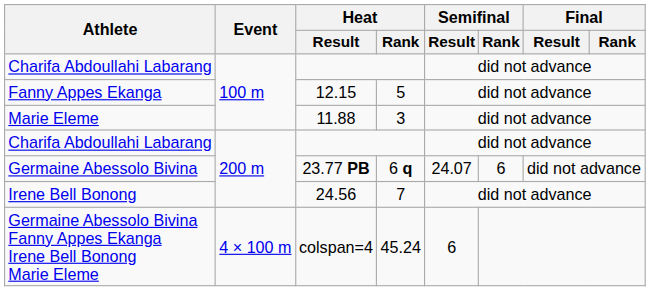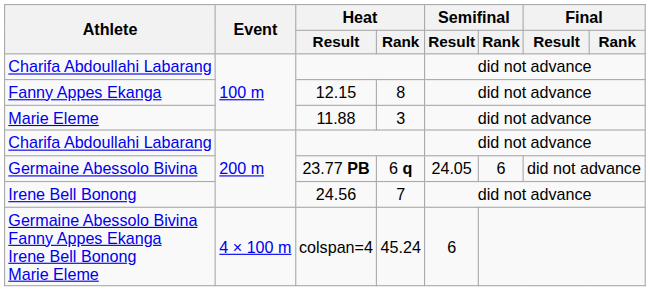(401, 93) 5 -> (401, 93) 8
(452, 169) 24.07 -> (452, 169) 24.05
